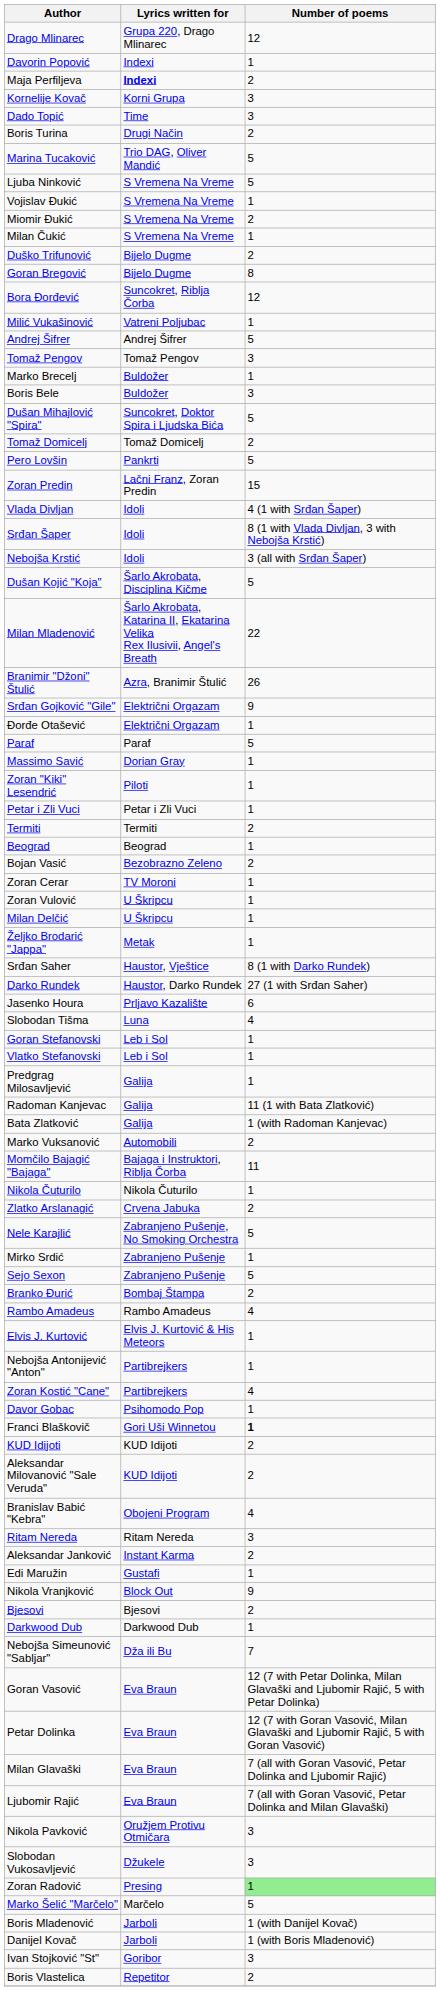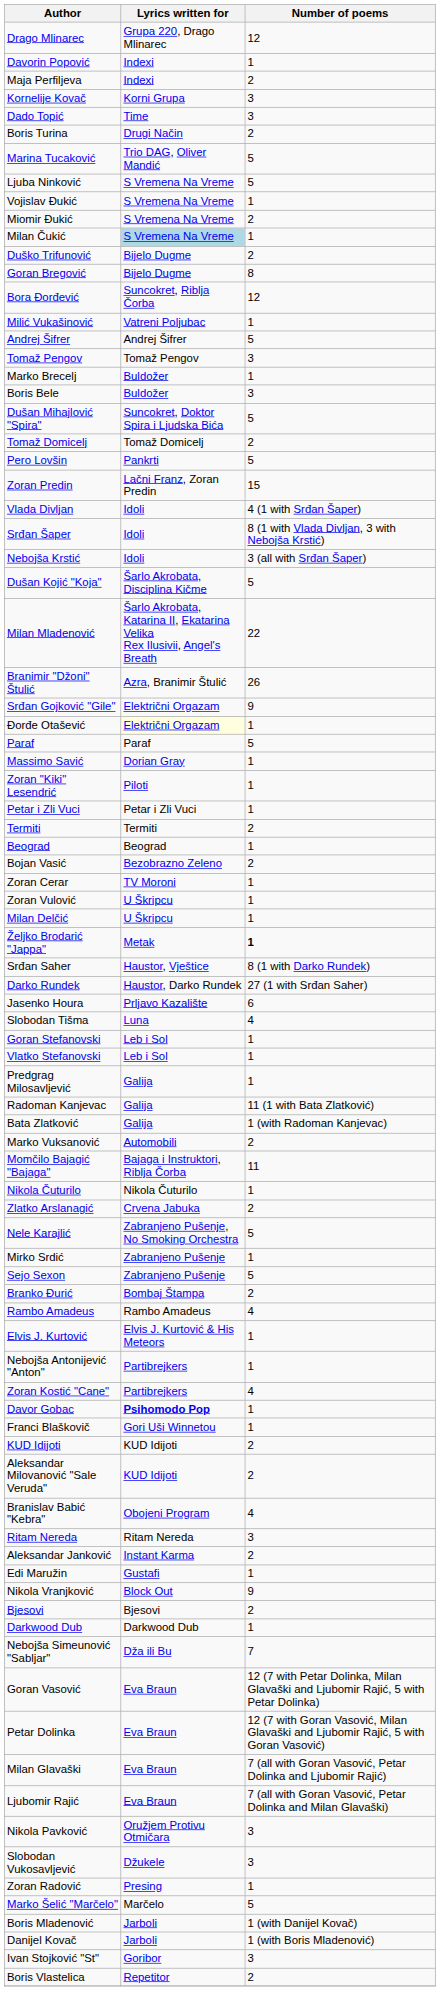(140, 80) bold -> (139, 80) normal
(179, 237) no background -> (179, 237) lightblue background
(171, 725) no background -> (171, 725) lightyellow background
(251, 942) normal -> (251, 942) bold
(164, 1409) normal -> (167, 1409) bold
(251, 1427) bold -> (251, 1427) normal
(251, 1887) lightgreen background -> (251, 1887) no background
